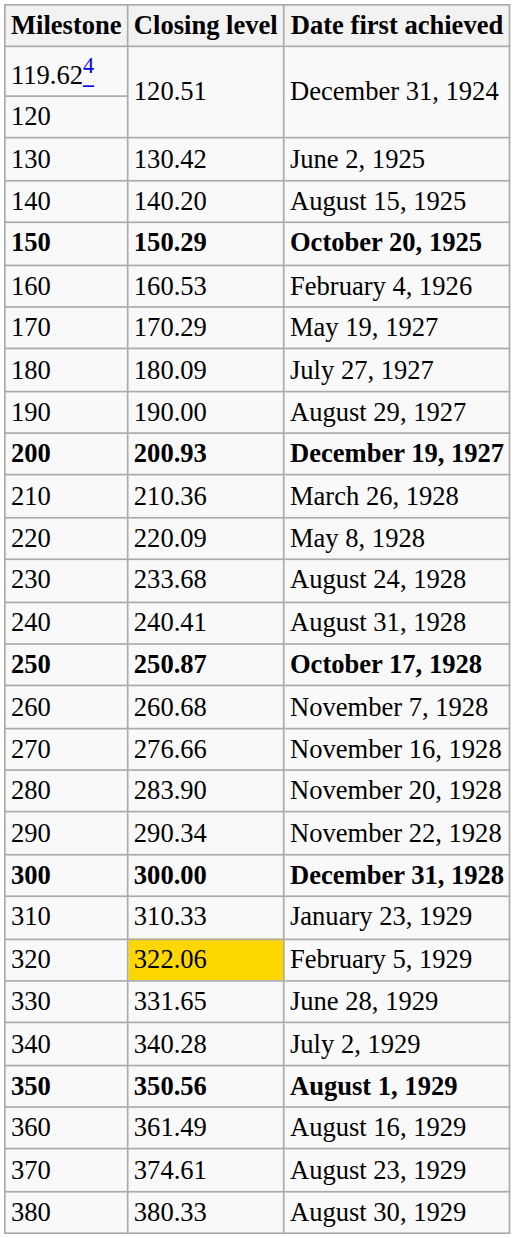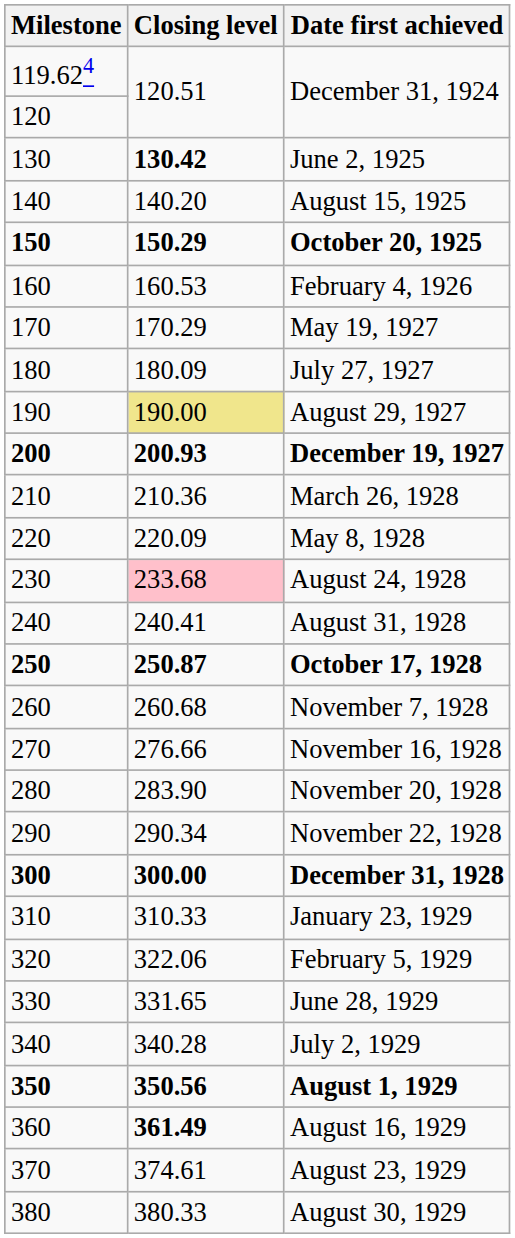(170, 159) normal -> (170, 159) bold
(170, 411) no background -> (170, 411) khaki background
(170, 580) no background -> (170, 580) pink background
(170, 959) gold background -> (170, 959) no background
(170, 1127) normal -> (170, 1127) bold
